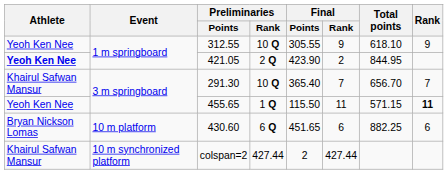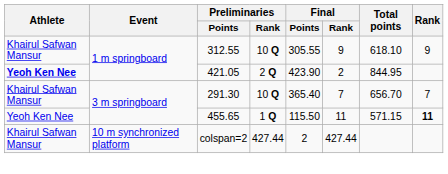(40, 45) Yeoh Ken Nee -> (42, 51) Khairul Safwan Mansur
- row: (224, 128)
